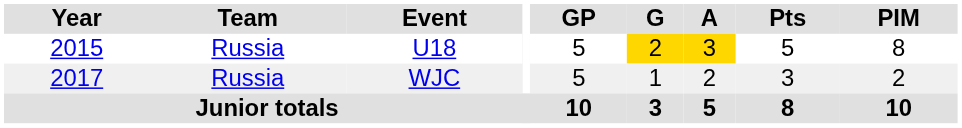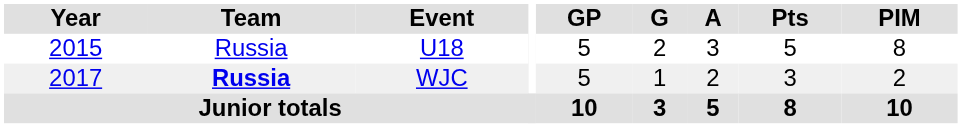(655, 48) gold background -> (660, 48) no background
(709, 48) gold background -> (713, 48) no background
(248, 78) normal -> (251, 78) bold
